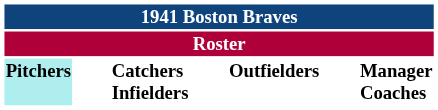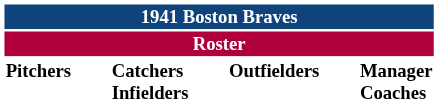(38, 70) paleturquoise background -> (38, 70) no background
